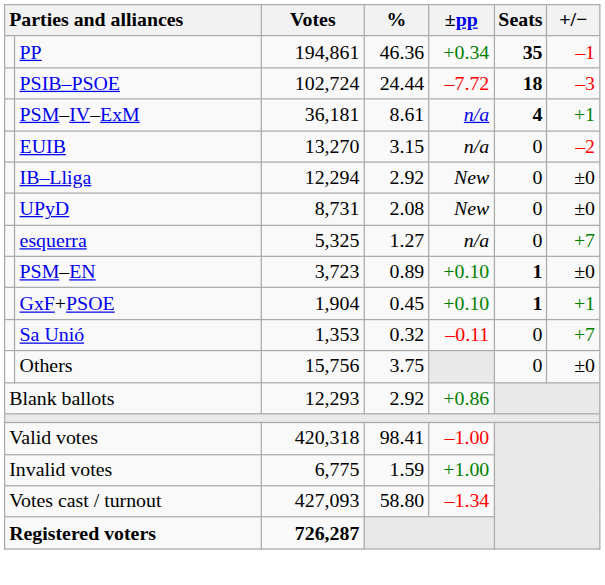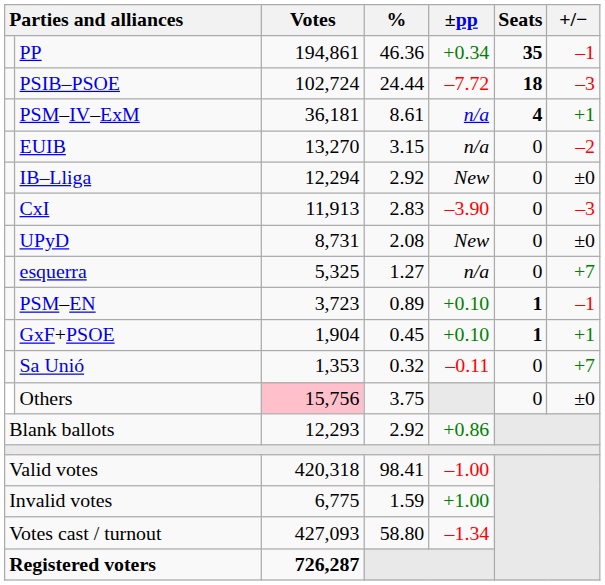+ row: (34, 209)
(585, 271) ±0 -> (585, 303) –1
(332, 366) no background -> (332, 397) pink background
